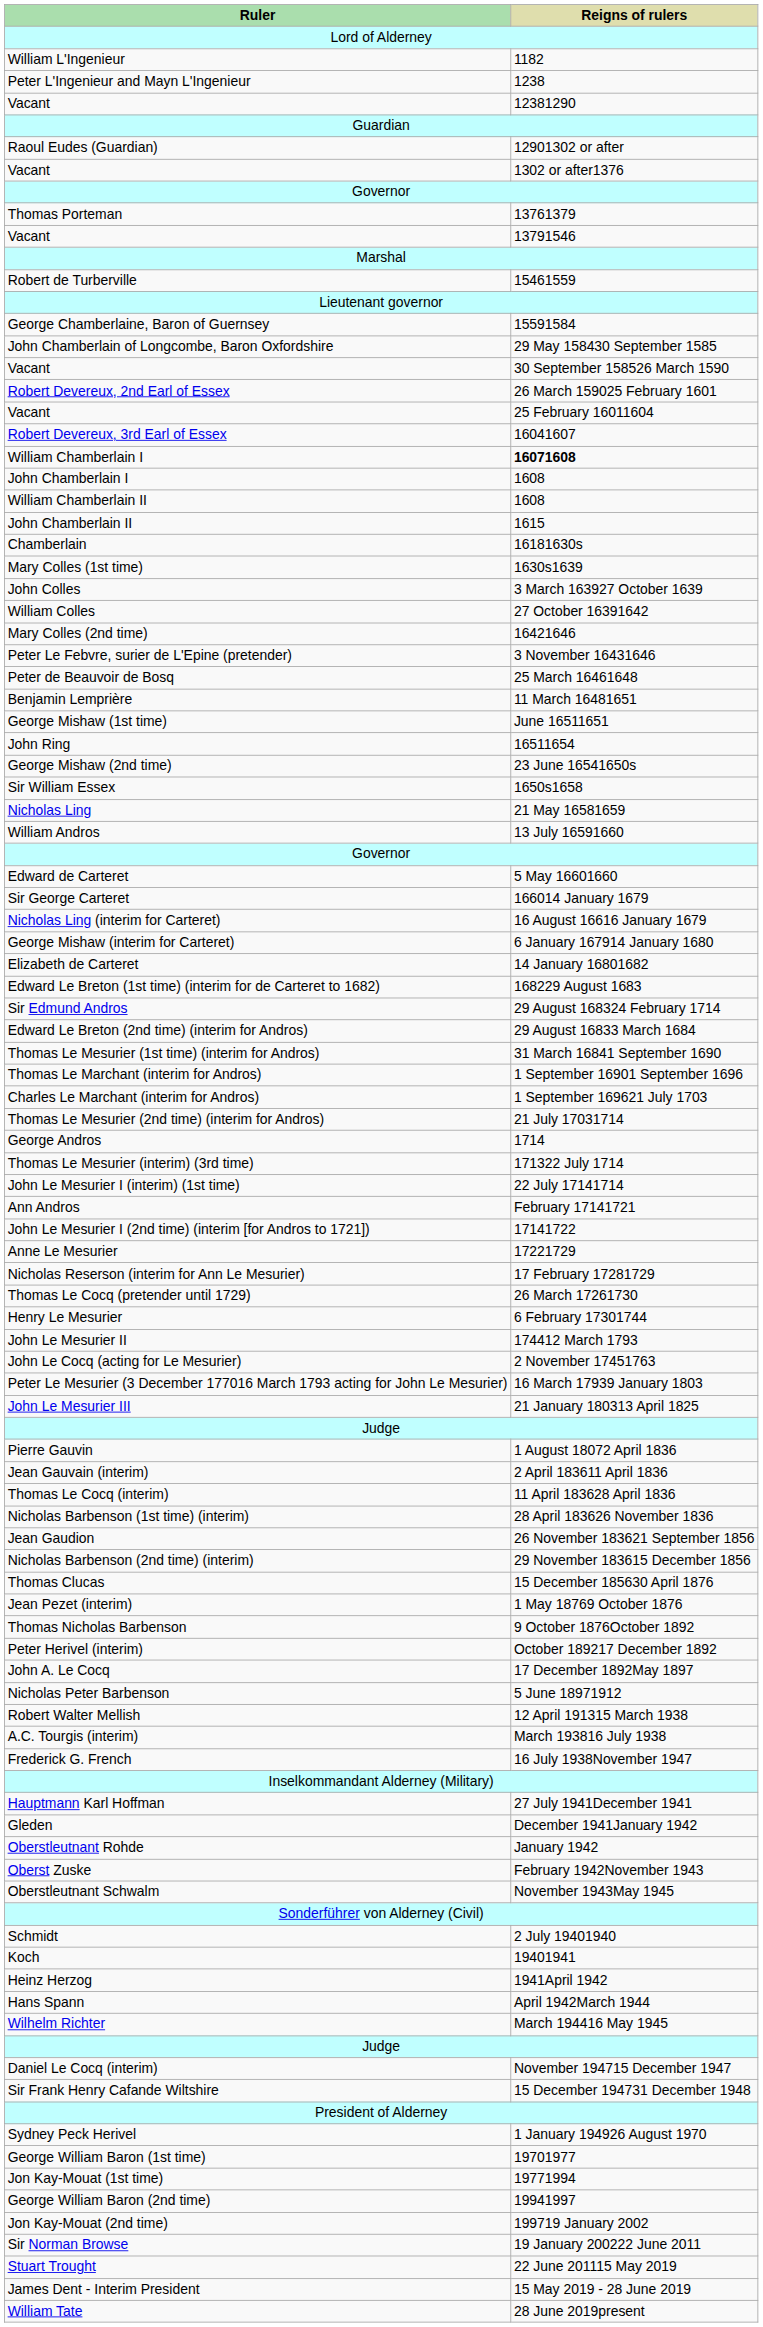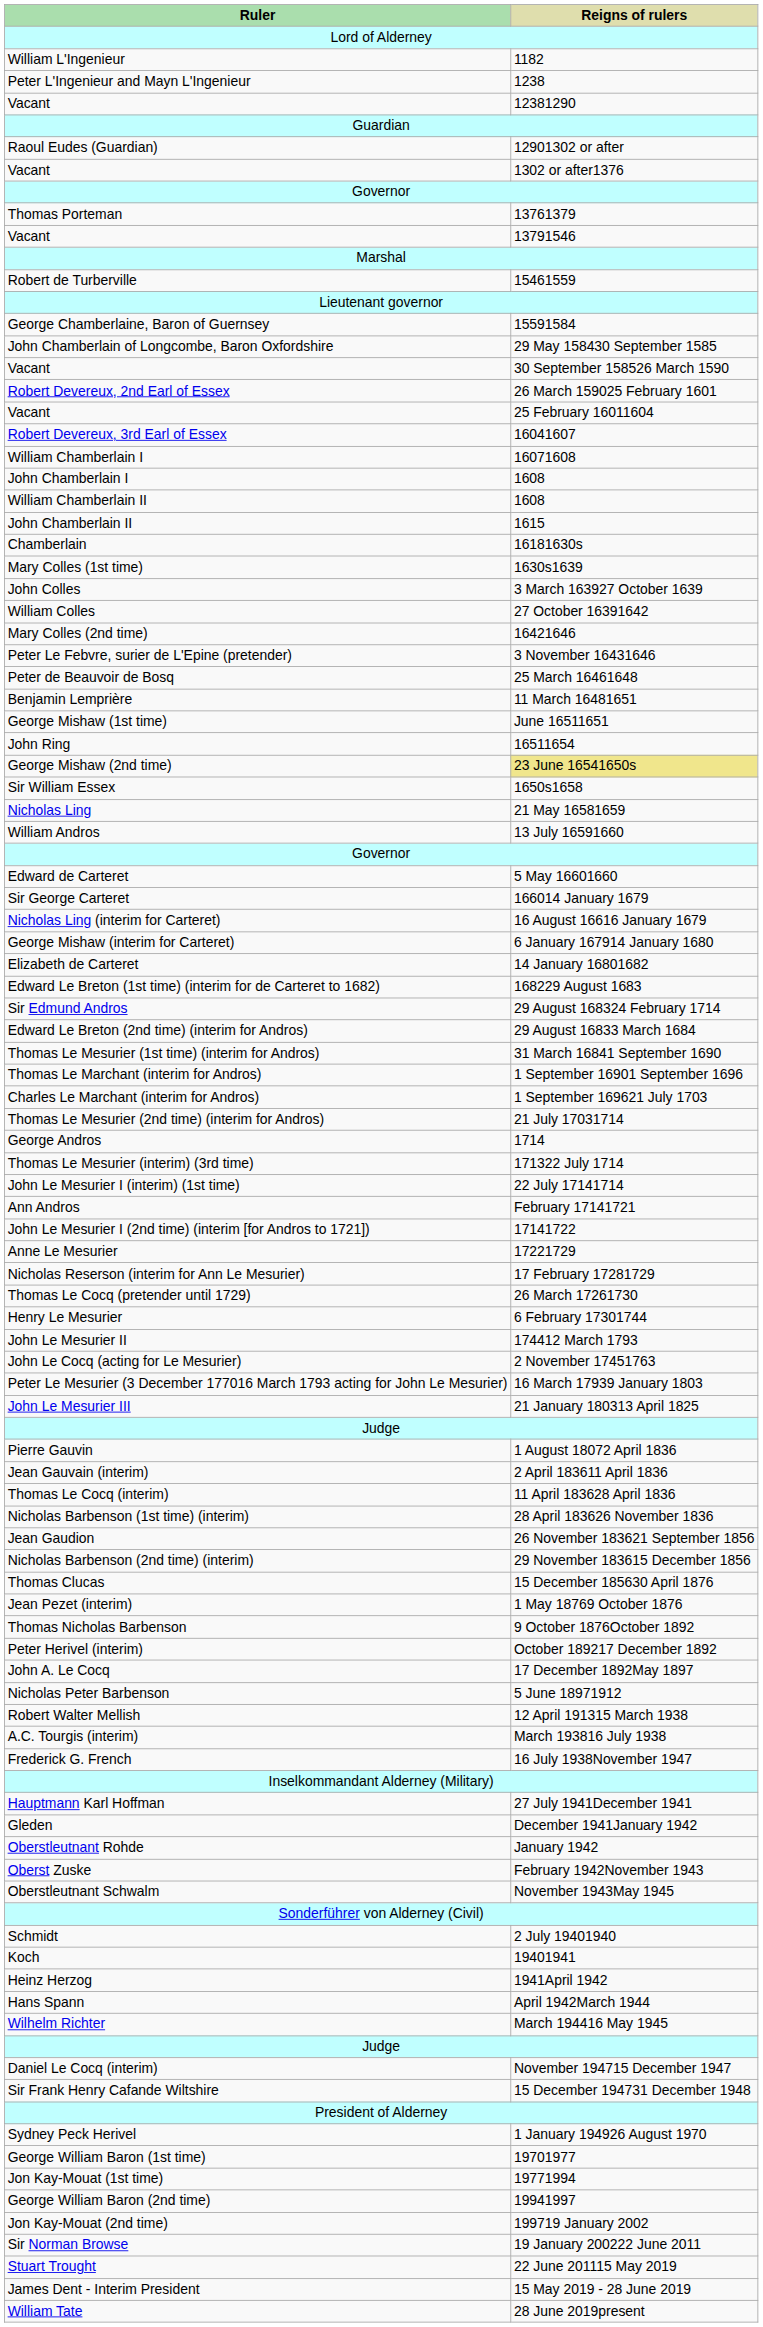(545, 457) bold -> (545, 457) normal
(575, 766) no background -> (575, 766) khaki background
